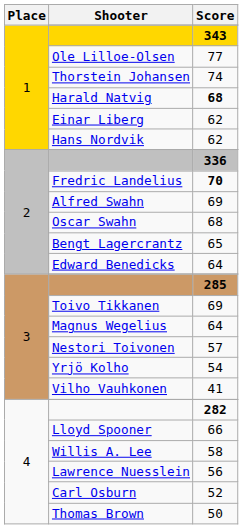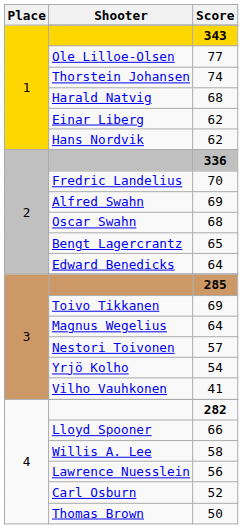(215, 98) bold -> (215, 98) normal
(215, 181) bold -> (215, 181) normal
